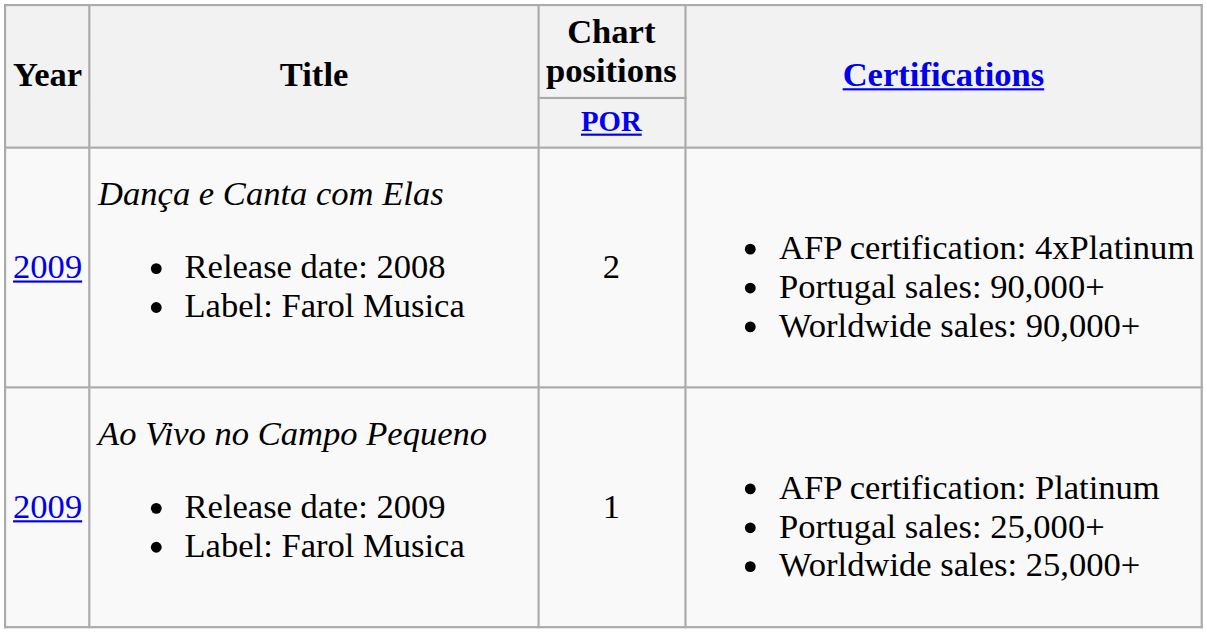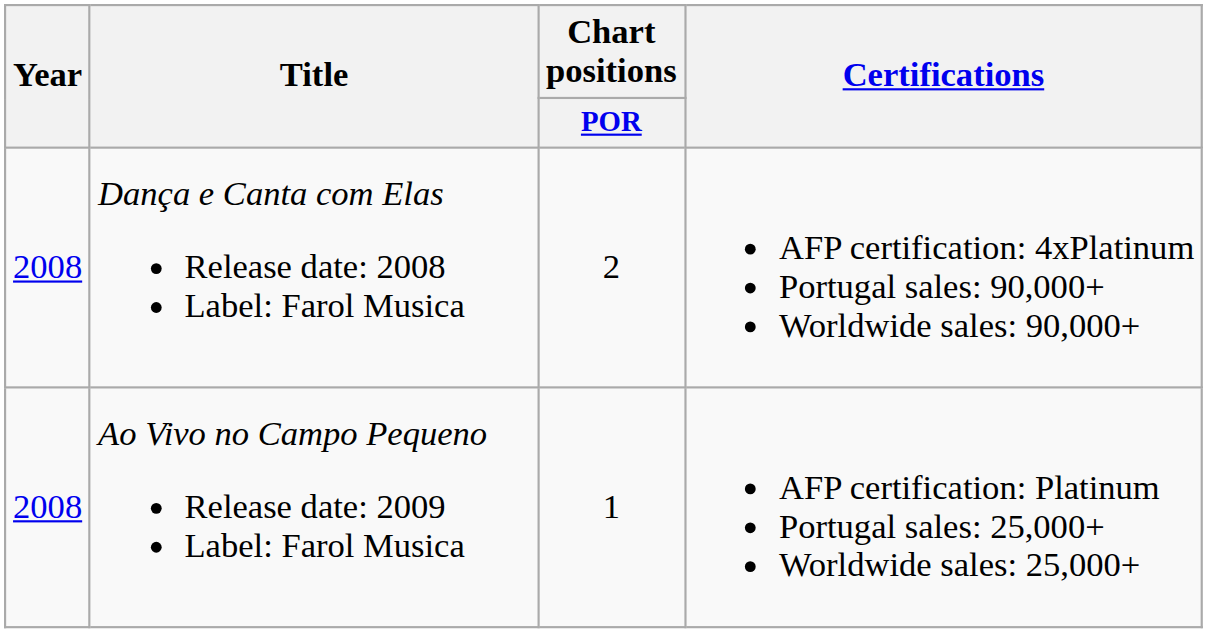(48, 266) 2009 -> (48, 266) 2008
(48, 507) 2009 -> (48, 507) 2008
